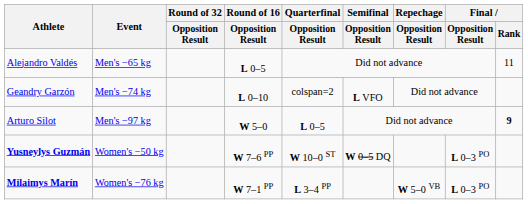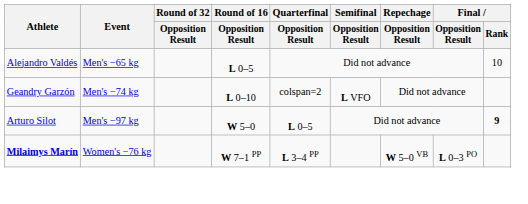(509, 63) 11 -> (497, 63) 10
- row: (48, 151)
